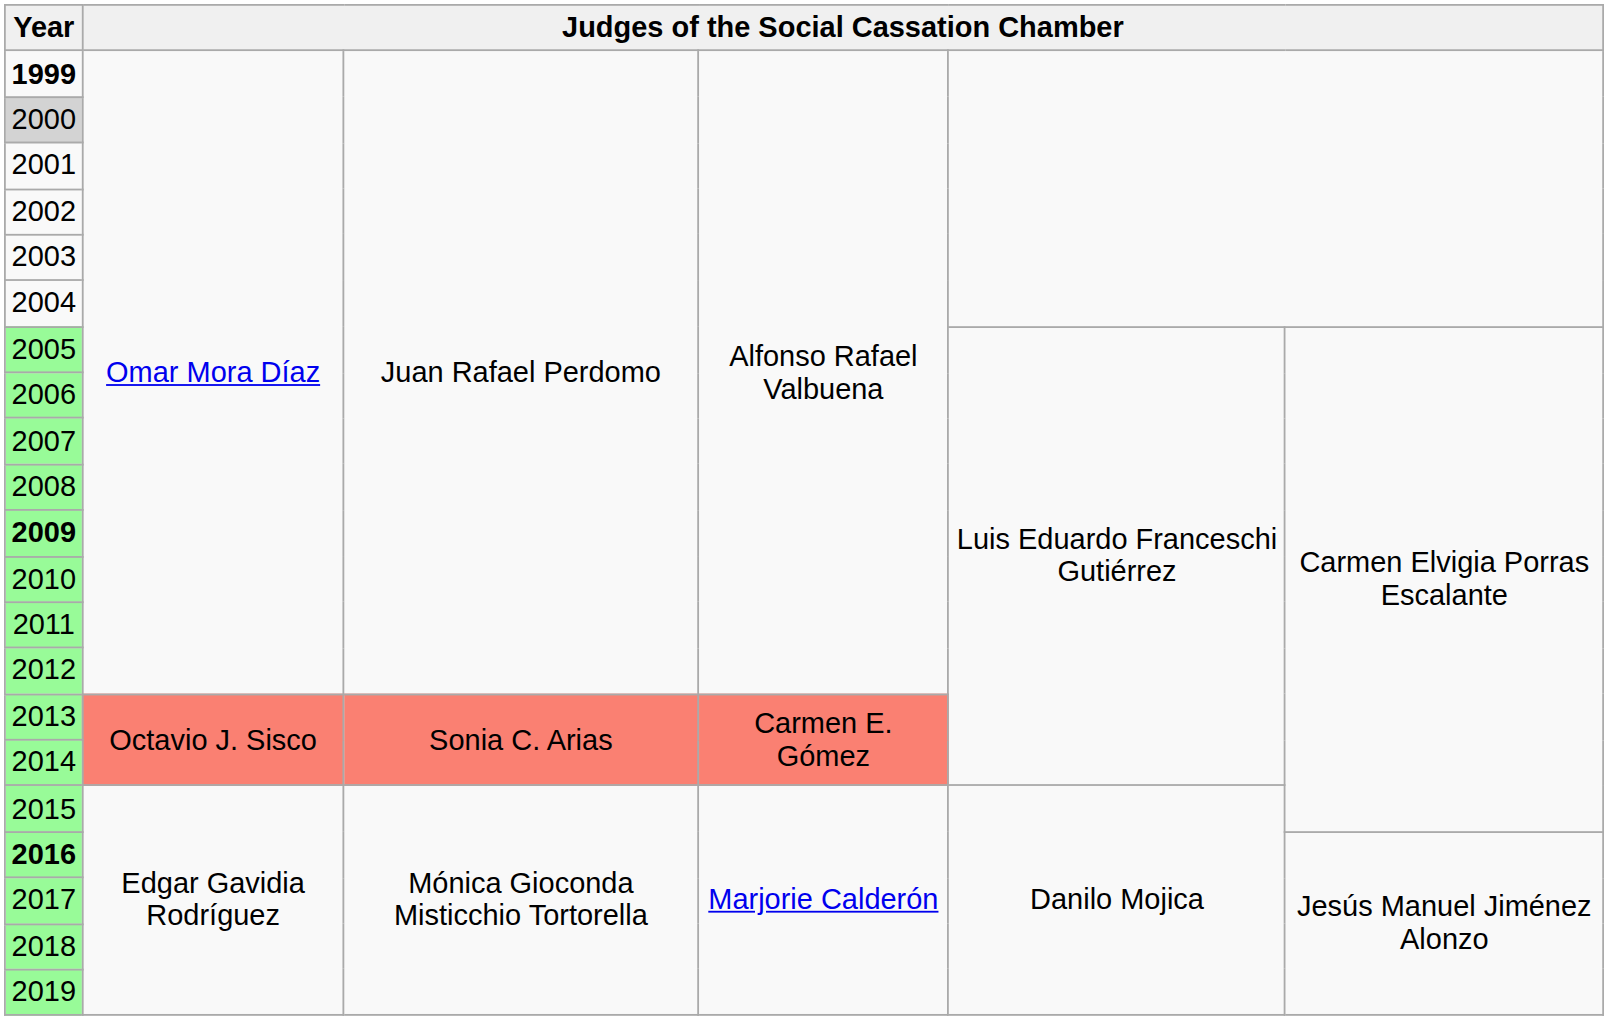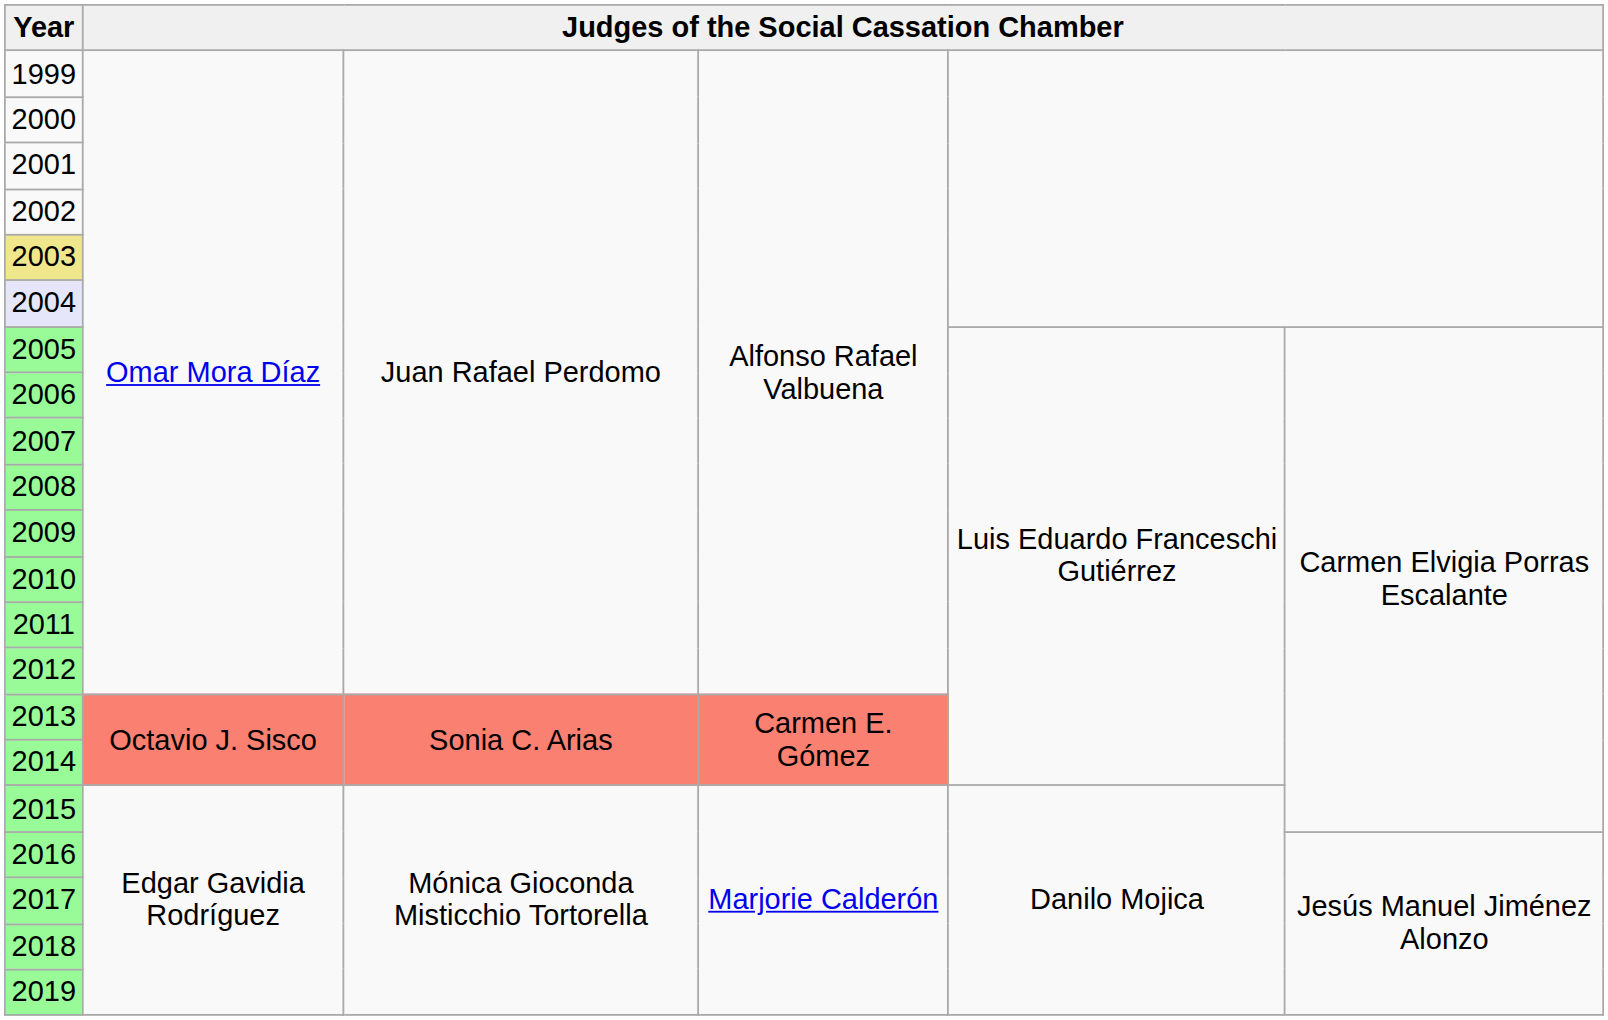(44, 73) bold -> (44, 73) normal
(44, 119) lightgrey background -> (44, 119) no background
(44, 257) no background -> (44, 257) khaki background
(44, 303) no background -> (44, 303) lavender background
(44, 532) bold -> (44, 532) normal
(44, 854) bold -> (44, 854) normal
